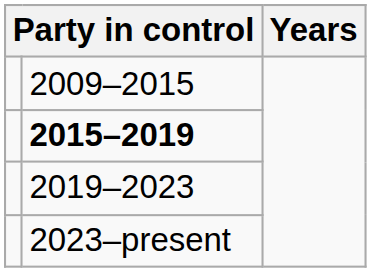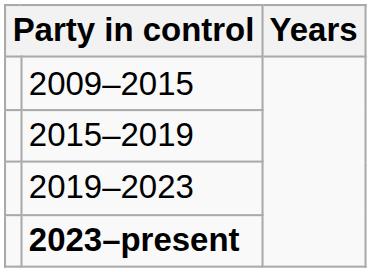(112, 135) bold -> (111, 135) normal
(130, 239) normal -> (134, 239) bold
